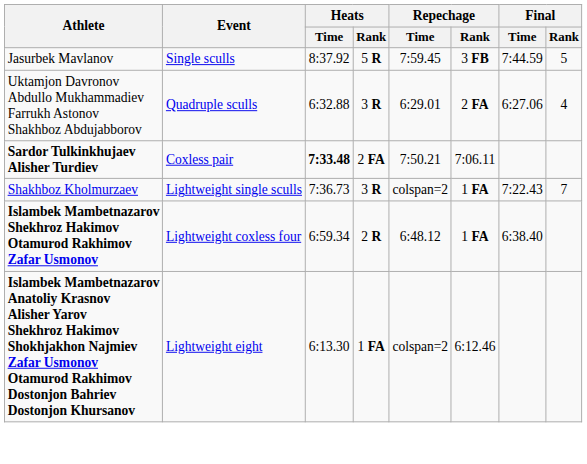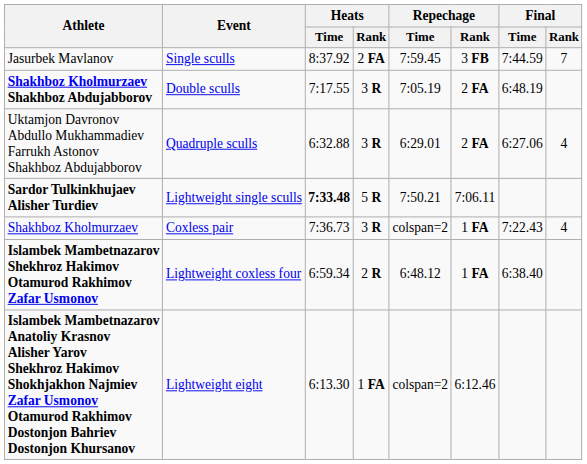(371, 59) 5 R -> (371, 59) 2 FA
(564, 59) 5 -> (564, 59) 7
+ row: (80, 89)
(200, 160) Coxless pair -> (234, 198) Lightweight single sculls
(371, 160) 2 FA -> (371, 198) 5 R
(234, 190) Lightweight single sculls -> (200, 228) Coxless pair
(564, 190) 7 -> (564, 228) 4
